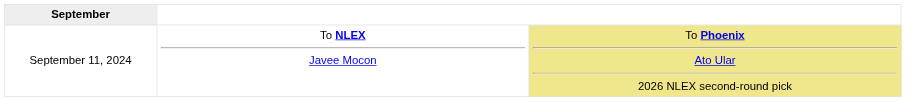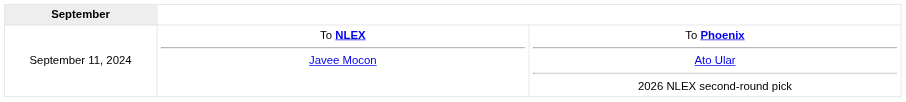(715, 60) khaki background -> (715, 60) no background
